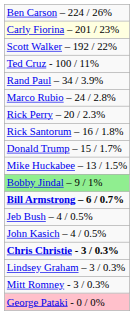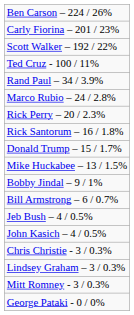(63, 30) lightyellow background -> (63, 30) no background
(55, 183) lightgreen background -> (55, 183) no background
(65, 200) bold -> (62, 200) normal
(63, 251) bold -> (59, 251) normal
(56, 302) pink background -> (56, 302) no background
